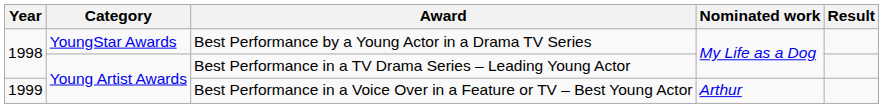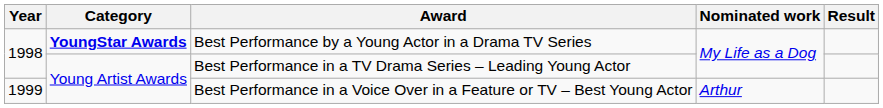(113, 41) normal -> (118, 41) bold
